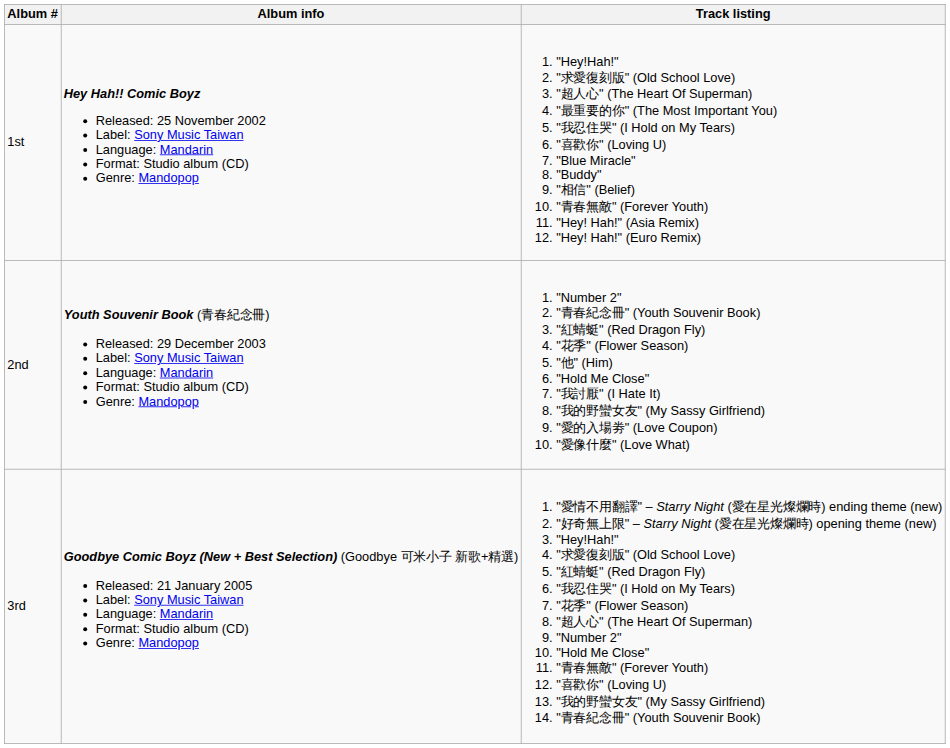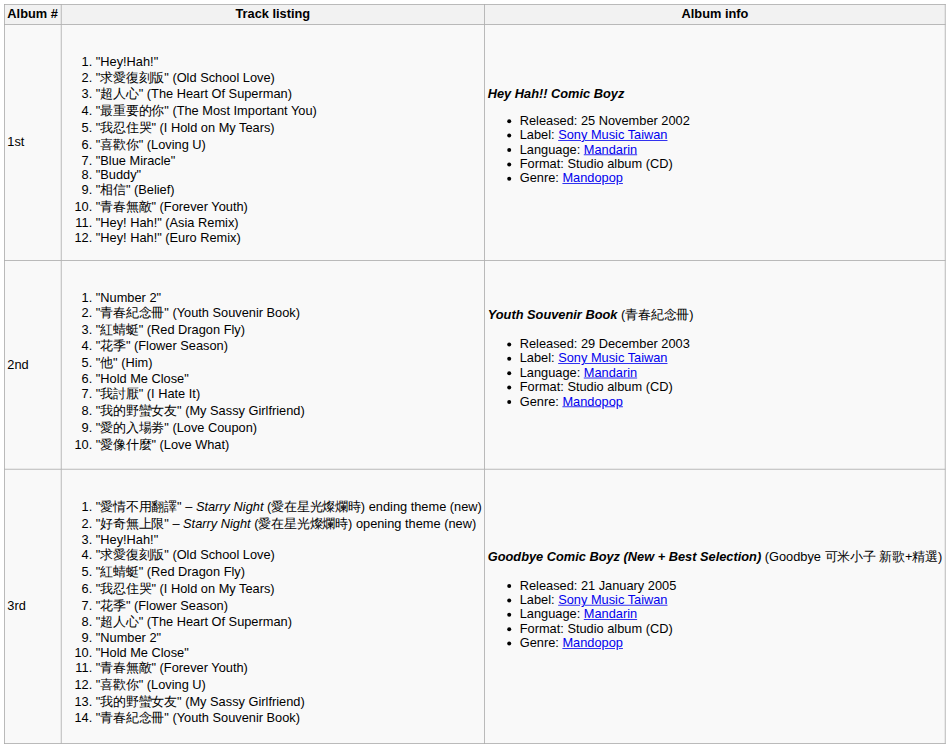columns swapped: (291, 14) <-> (733, 14)
